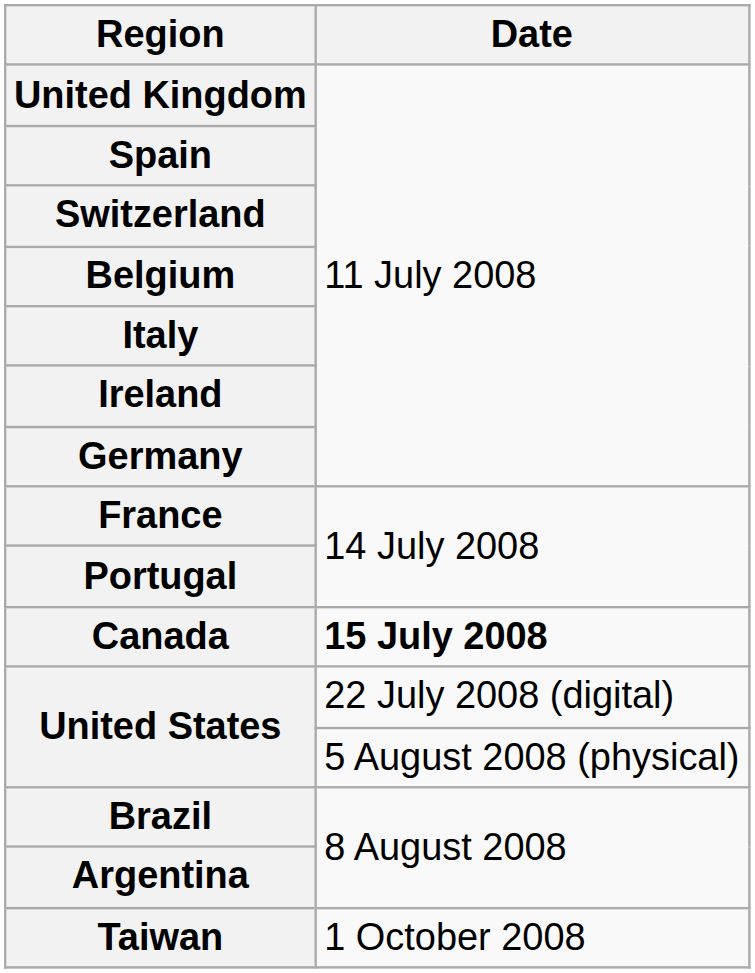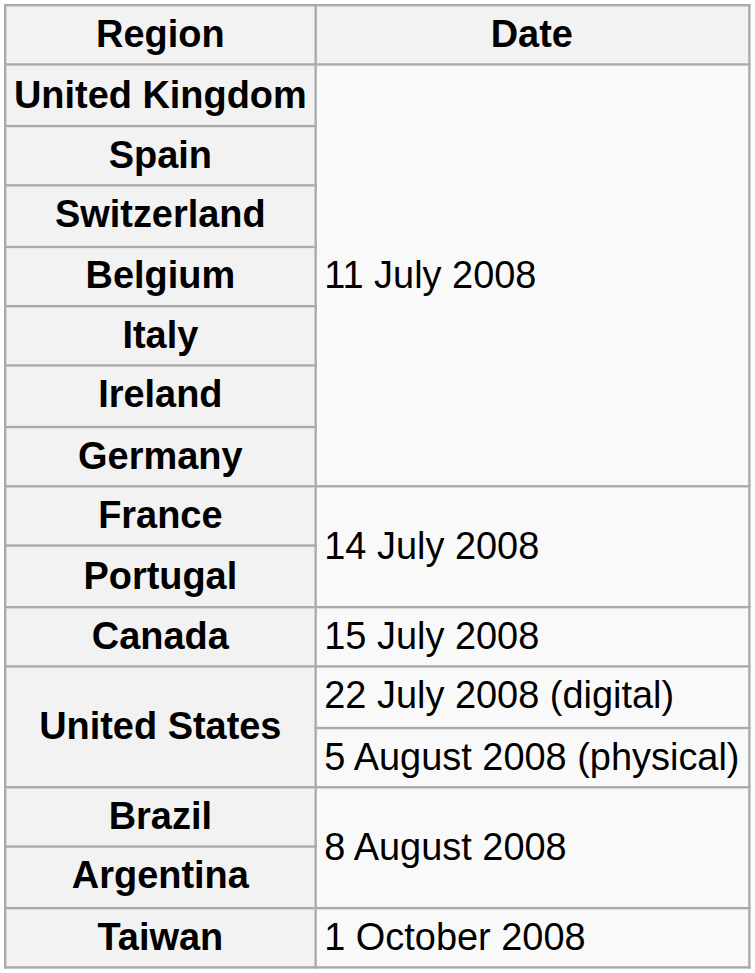(436, 635) bold -> (432, 635) normal
